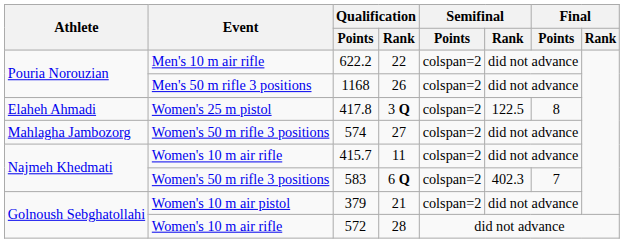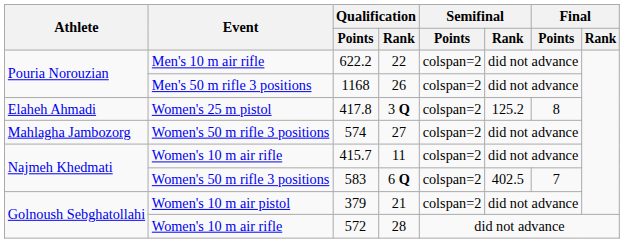(508, 109) 122.5 -> (508, 109) 125.2
(508, 179) 402.3 -> (508, 179) 402.5
